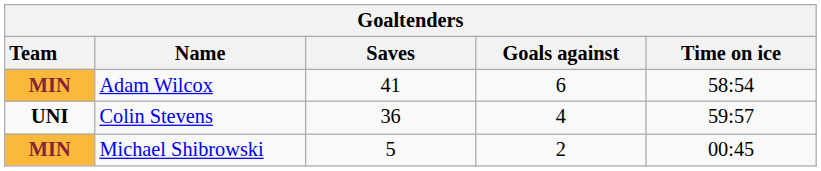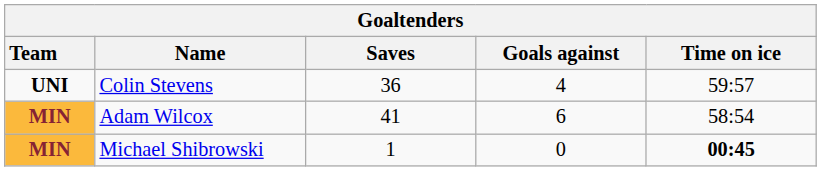rows swapped: (156, 117) <-> (156, 85)
(391, 149) 5 -> (391, 149) 1
(561, 149) 2 -> (561, 149) 0
(731, 149) normal -> (731, 149) bold
